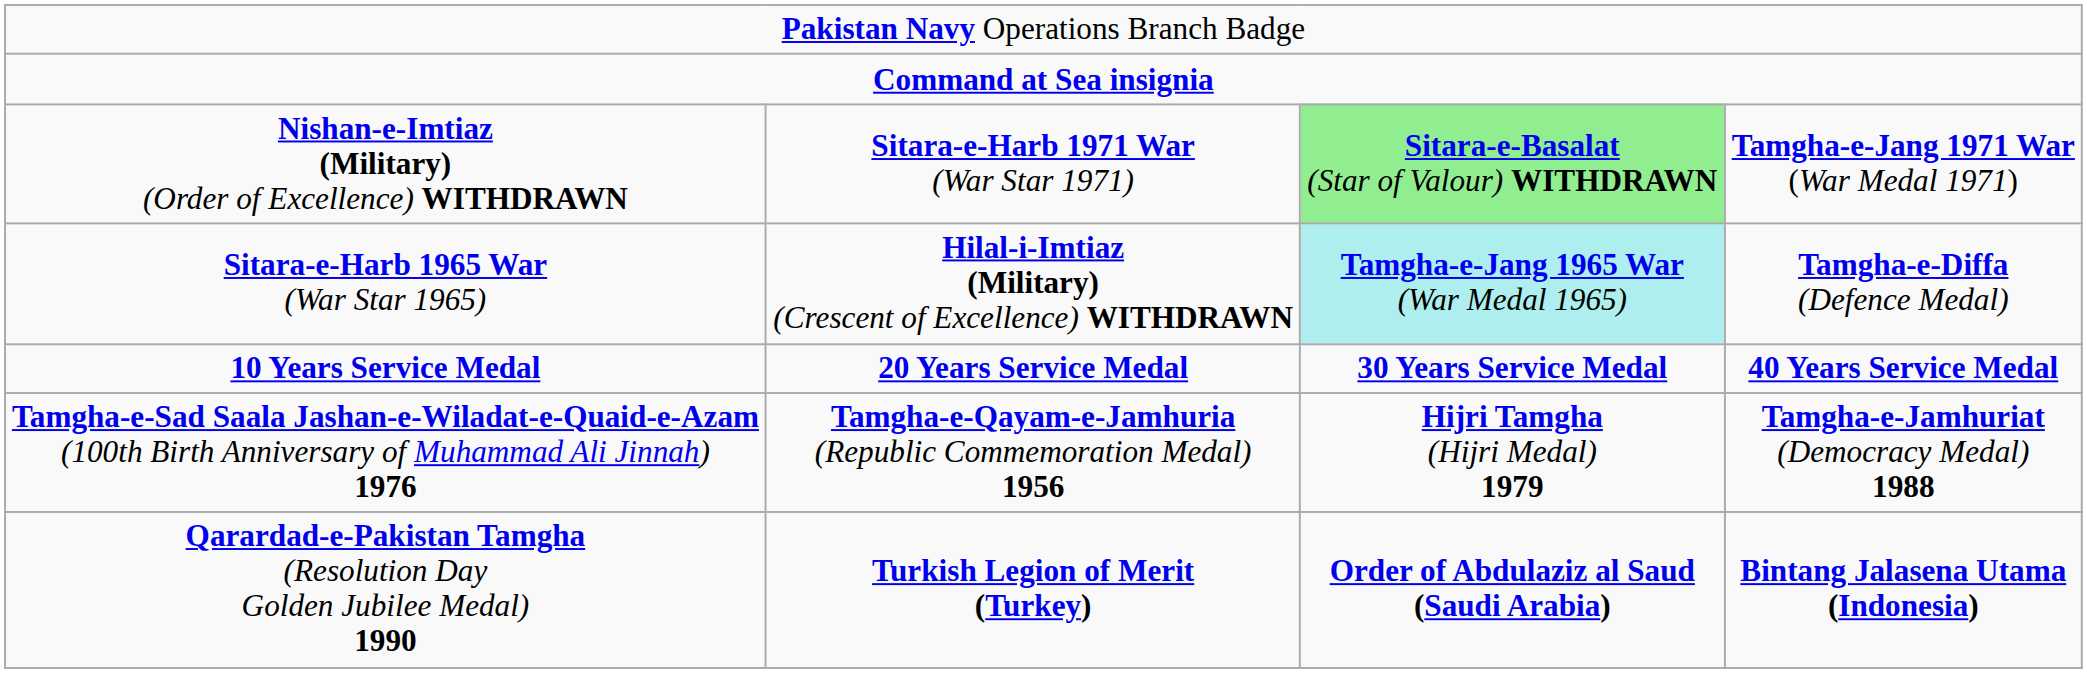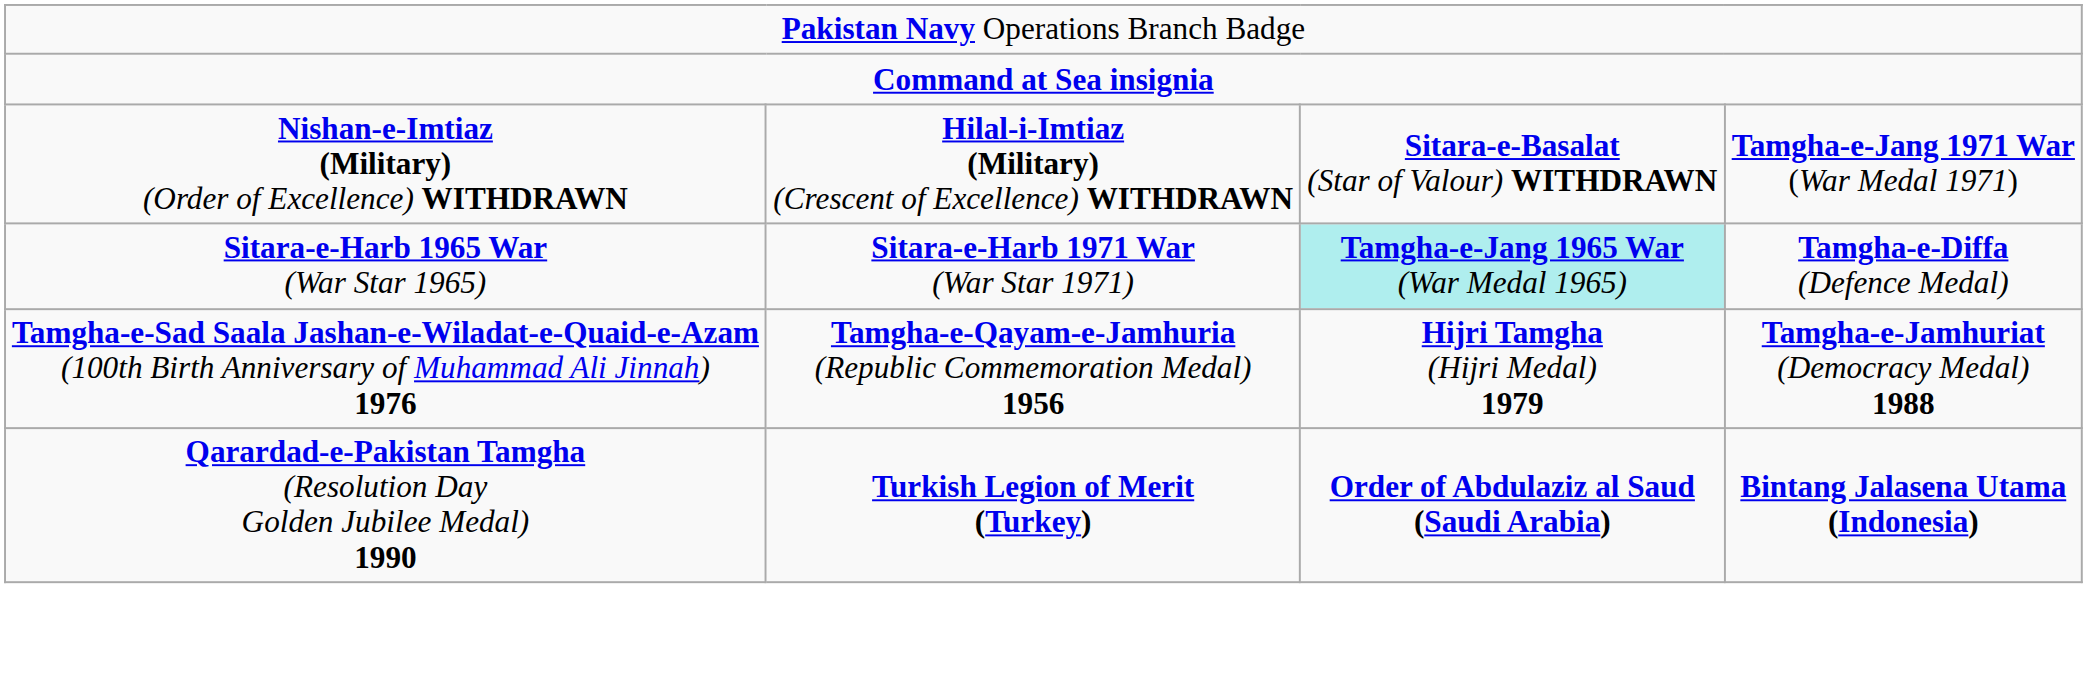(1033, 163) Sitara-e-Harb 1971 War (War Star 1971) -> (1033, 163) Hilal-i-Imtiaz (Military) (Crescent of Excellence) WITHDRAWN
(1512, 163) lightgreen background -> (1512, 163) no background
(1033, 282) Hilal-i-Imtiaz (Military) (Crescent of Excellence) WITHDRAWN -> (1033, 265) Sitara-e-Harb 1971 War (War Star 1971)
- row: (385, 367)
